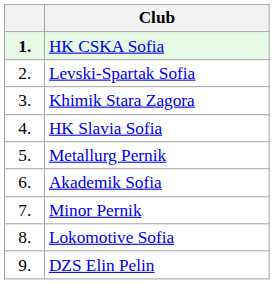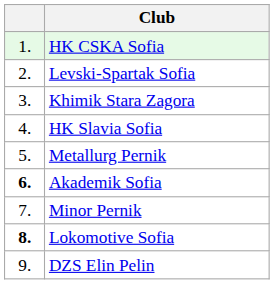(25, 45) bold -> (25, 45) normal
(25, 182) normal -> (25, 182) bold
(25, 237) normal -> (25, 237) bold
